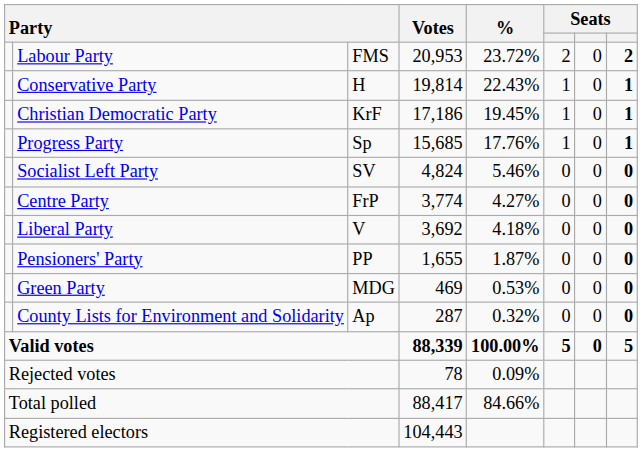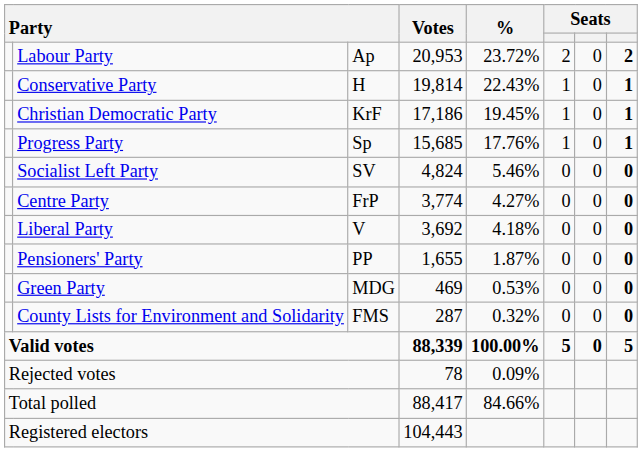(371, 56) FMS -> (364, 56) Ap
(364, 316) Ap -> (371, 316) FMS
